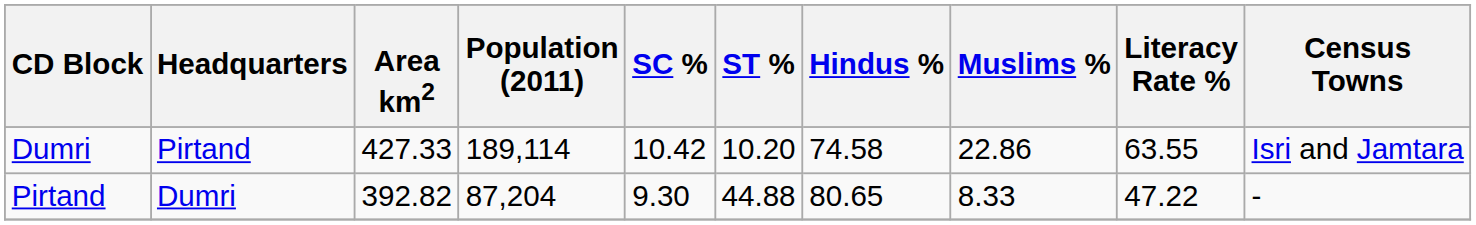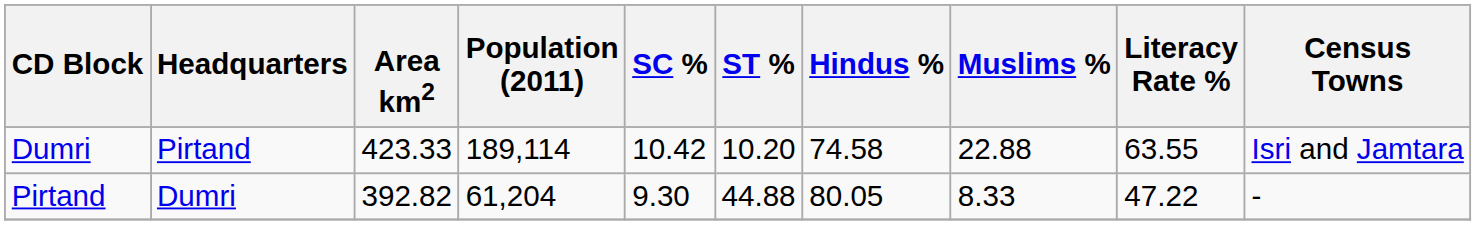(407, 149) 427.33 -> (407, 149) 423.33
(995, 149) 22.86 -> (995, 149) 22.88
(511, 196) 87,204 -> (511, 196) 61,204
(846, 196) 80.65 -> (846, 196) 80.05
